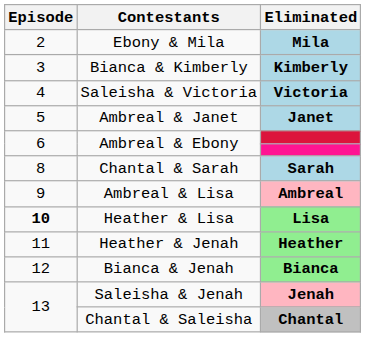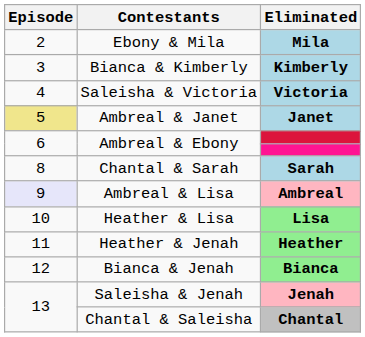(41, 118) no background -> (41, 118) khaki background
(41, 194) no background -> (41, 194) lavender background
(41, 219) bold -> (41, 219) normal
